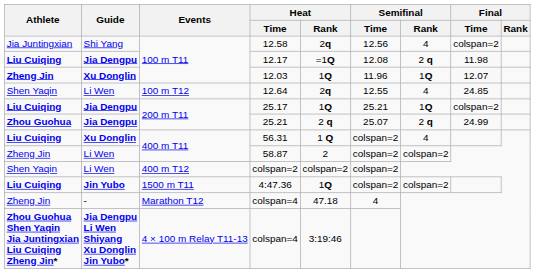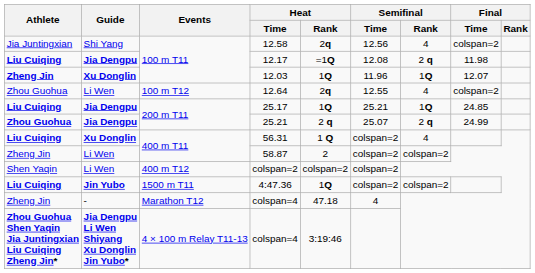(32, 91) Shen Yaqin -> (37, 91) Zhou Guohua
(476, 91) 24.85 -> (476, 91) colspan=2
(476, 107) colspan=2 -> (476, 107) 24.85
